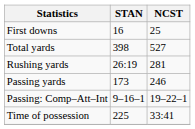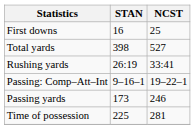(158, 64) 281 -> (162, 64) 33:41
rows swapped: (36, 81) <-> (57, 98)
(162, 115) 33:41 -> (158, 115) 281
